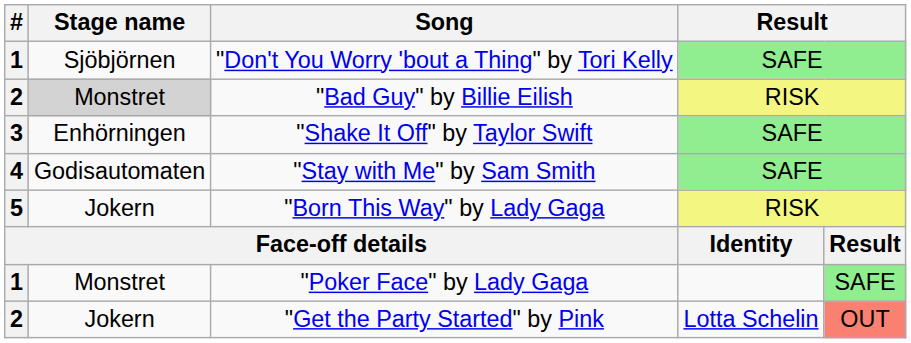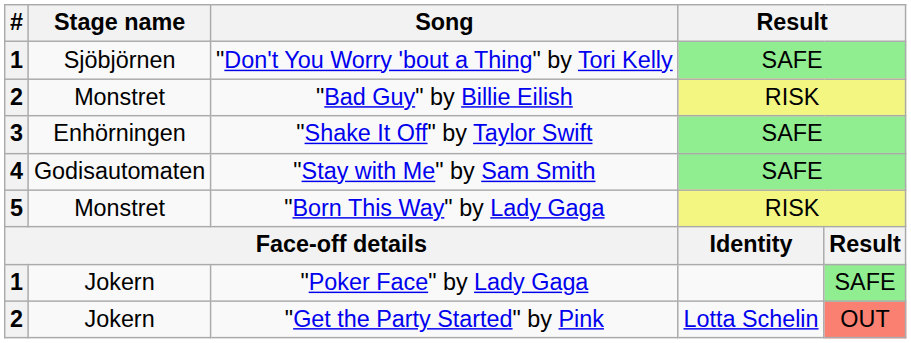(120, 97) lightgrey background -> (120, 97) no background
(120, 208) Jokern -> (120, 208) Monstret
(120, 282) Monstret -> (120, 282) Jokern
